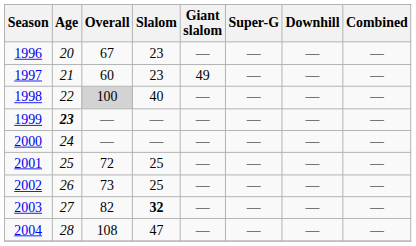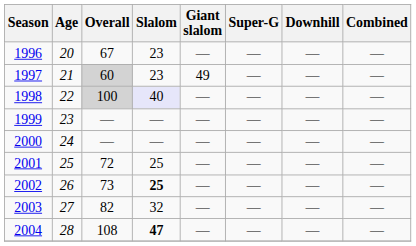(107, 75) no background -> (107, 75) lightgrey background
(156, 97) no background -> (156, 97) lavender background
(67, 119) bold -> (67, 119) normal
(156, 185) normal -> (156, 185) bold
(156, 207) bold -> (156, 207) normal
(156, 229) normal -> (156, 229) bold
